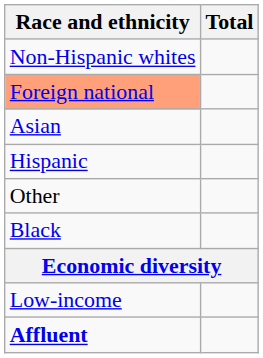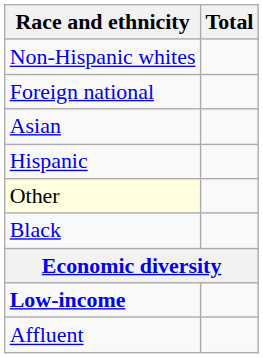(82, 91) lightsalmon background -> (82, 91) no background
(35, 195) no background -> (35, 195) lightyellow background
(66, 299) normal -> (68, 299) bold
(49, 334) bold -> (47, 334) normal
